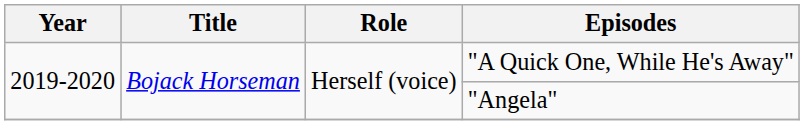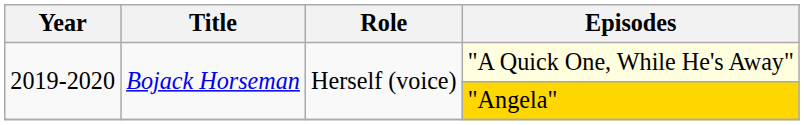(631, 61) no background -> (631, 61) lightyellow background
(513, 100) no background -> (513, 100) gold background
